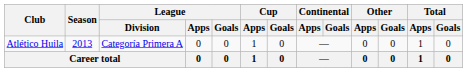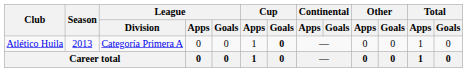(282, 43) normal -> (282, 43) bold
